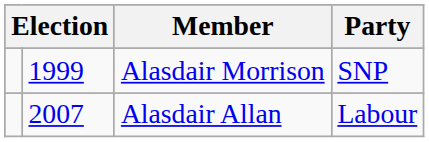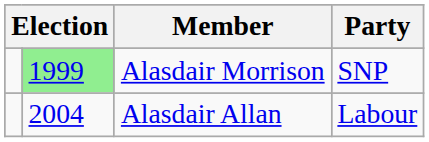(56, 70) no background -> (56, 70) lightgreen background
(56, 114) 2007 -> (56, 114) 2004
